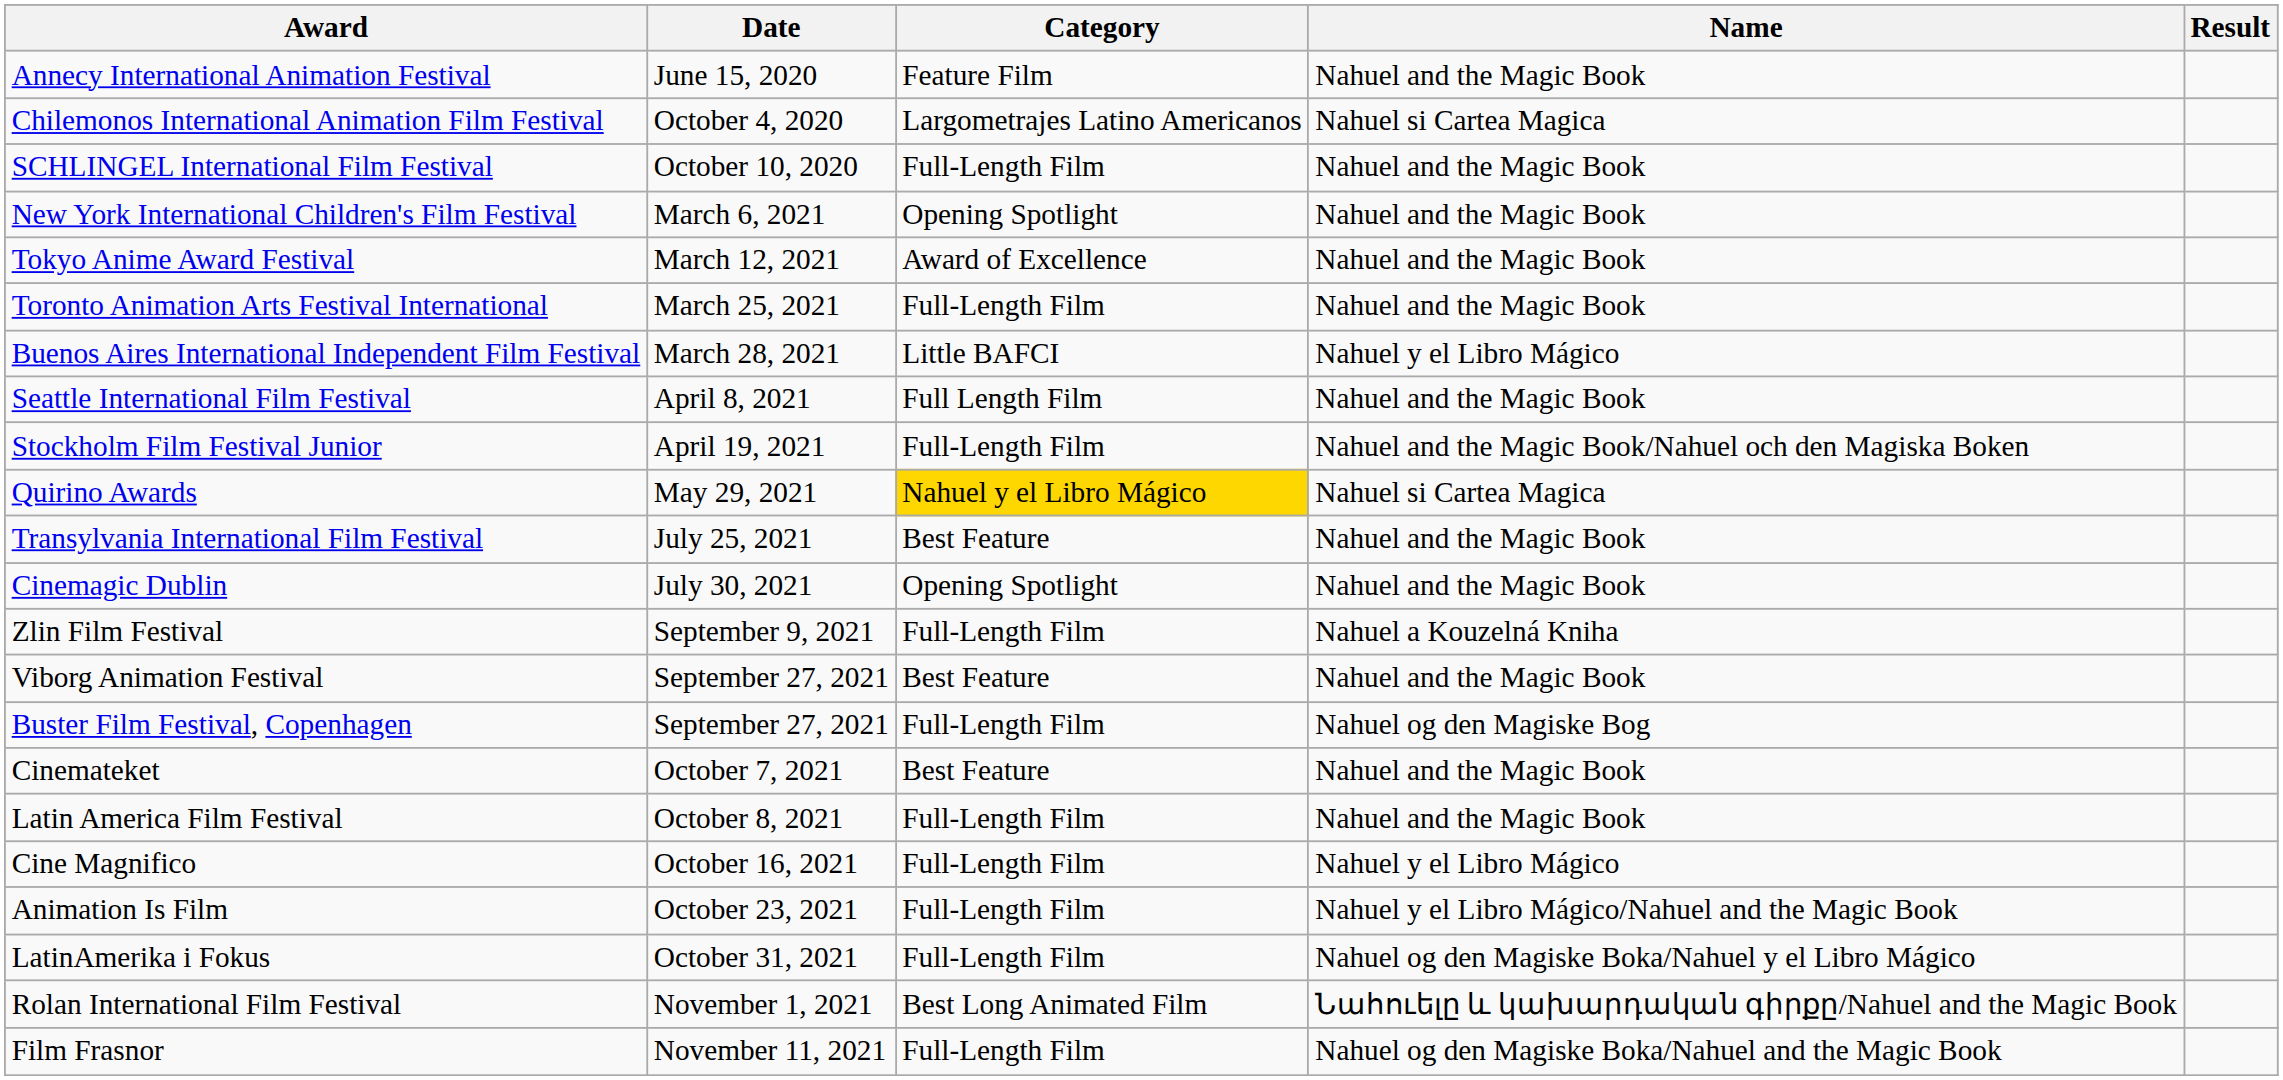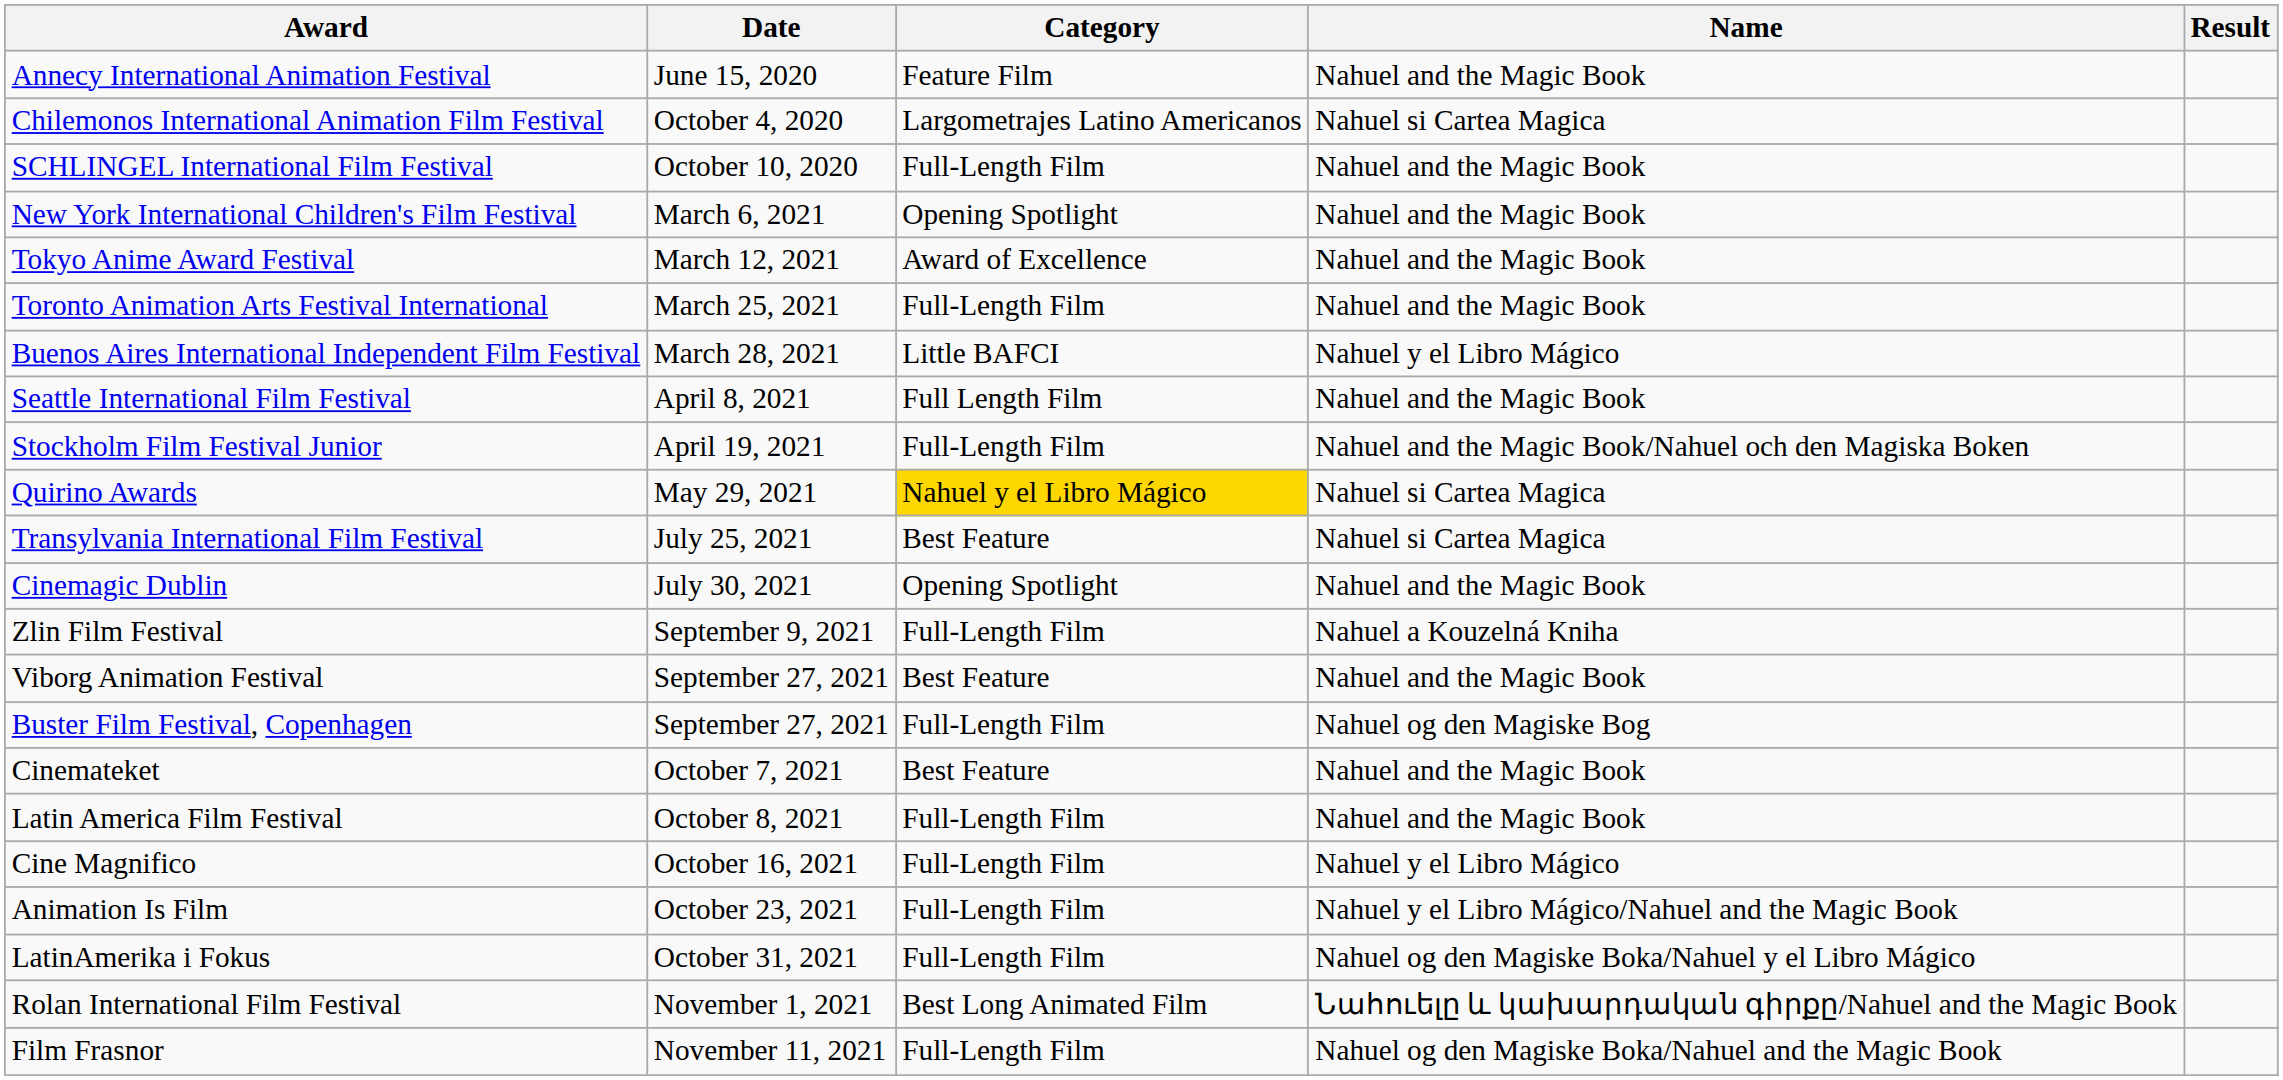(1480, 538) Nahuel and the Magic Book -> (1460, 538) Nahuel si Cartea Magica
